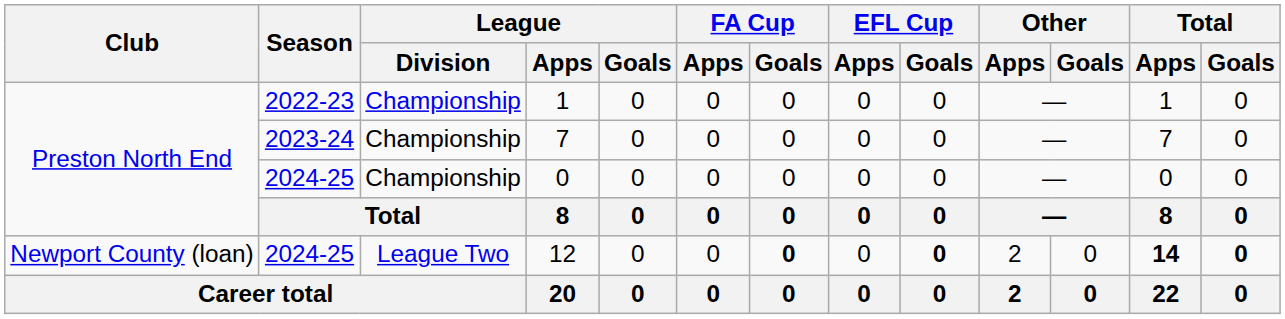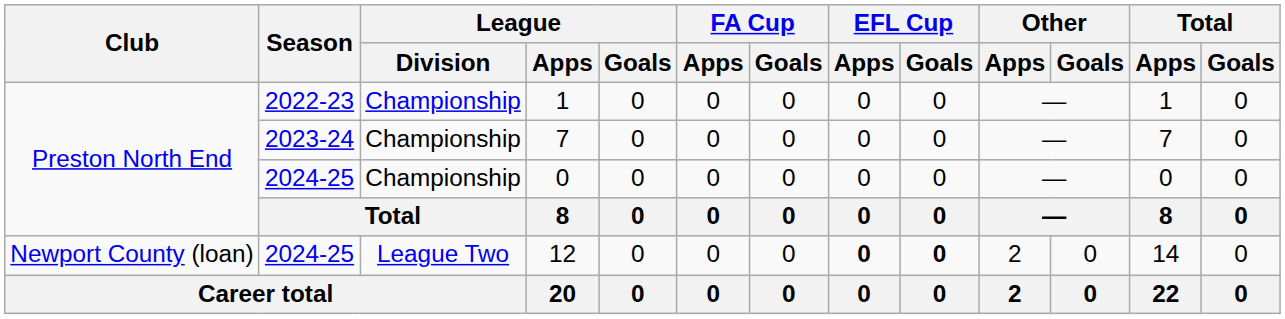(789, 255) bold -> (789, 255) normal
(864, 255) normal -> (864, 255) bold
(1166, 255) bold -> (1166, 255) normal
(1241, 255) bold -> (1241, 255) normal
